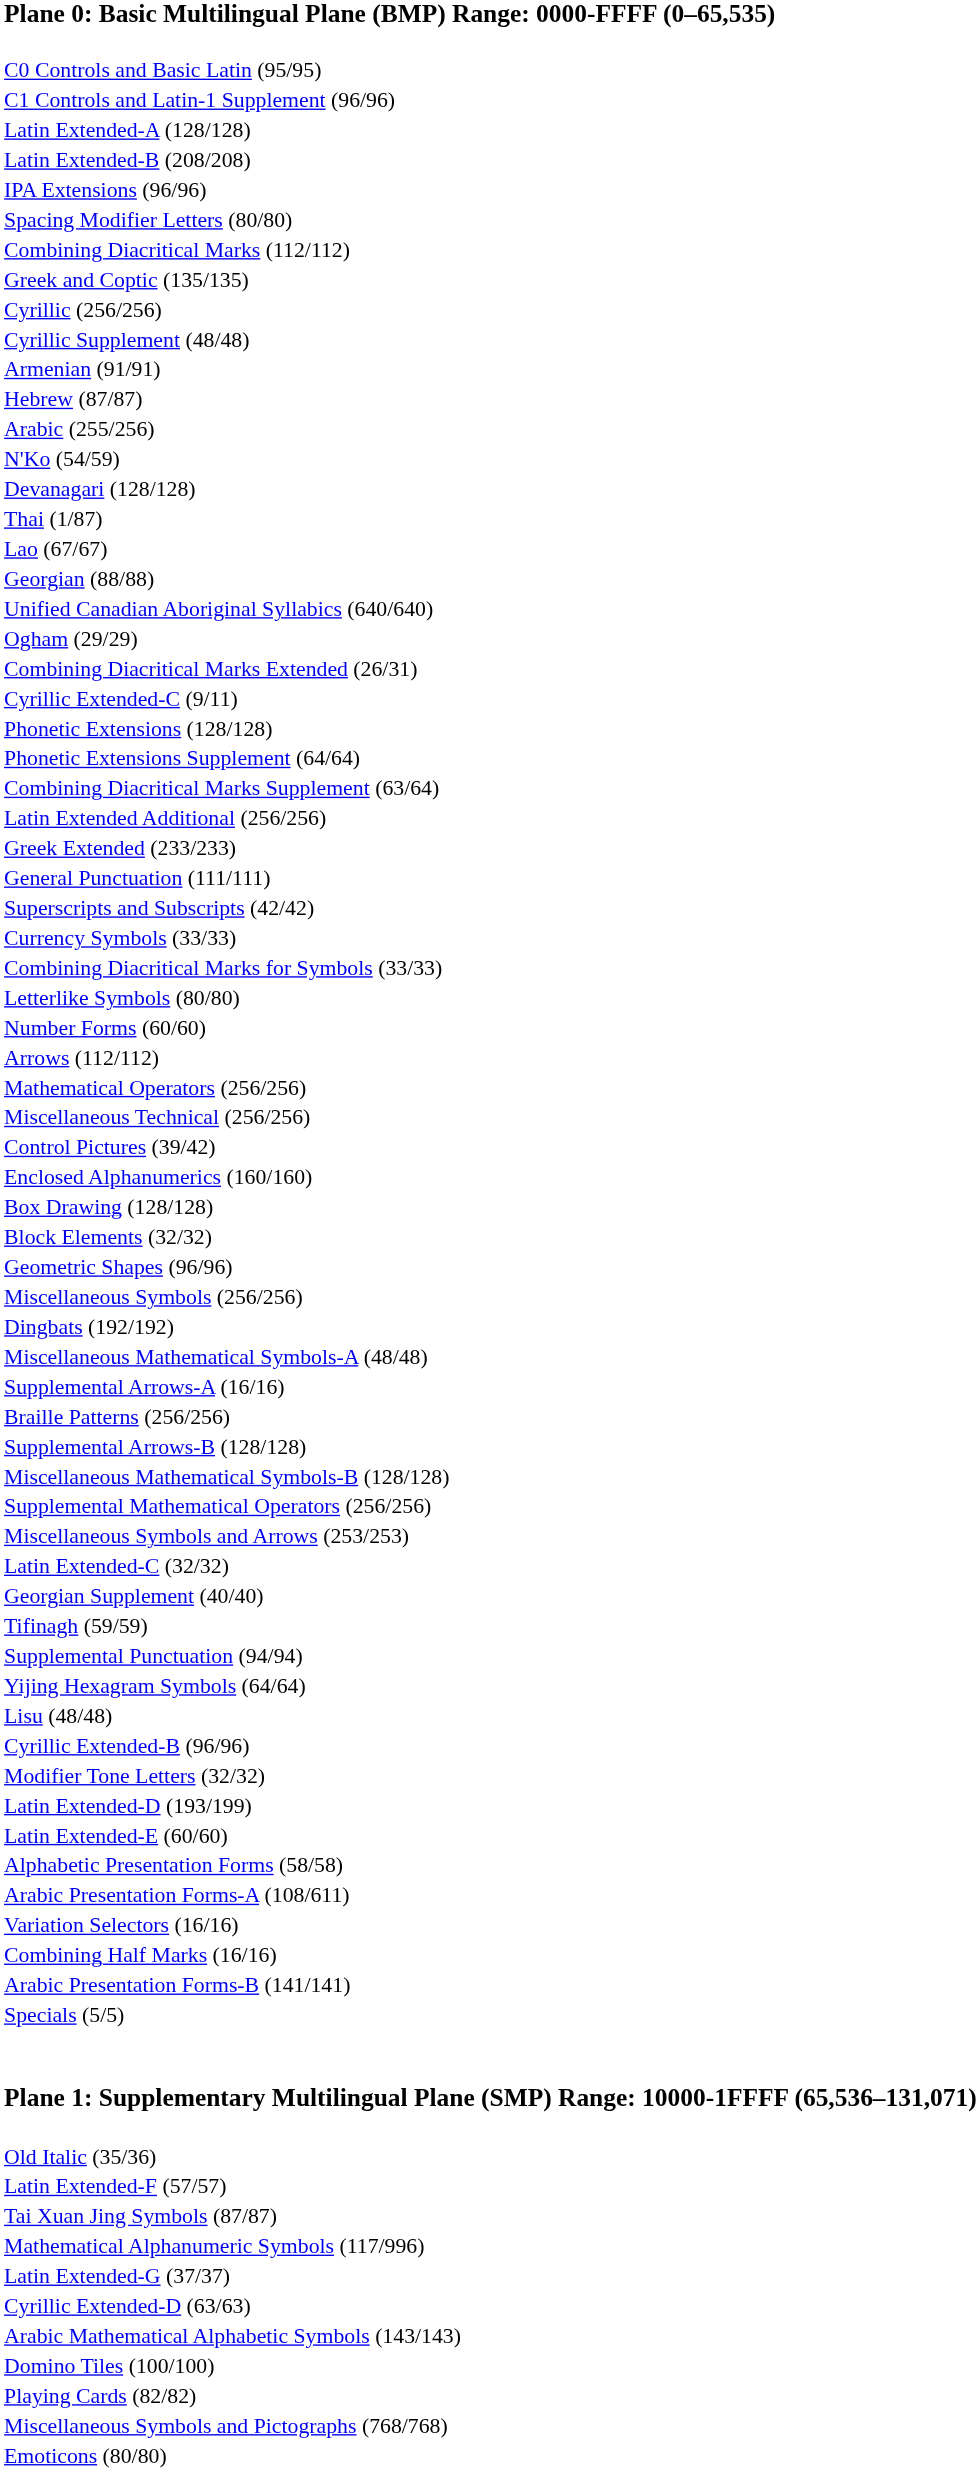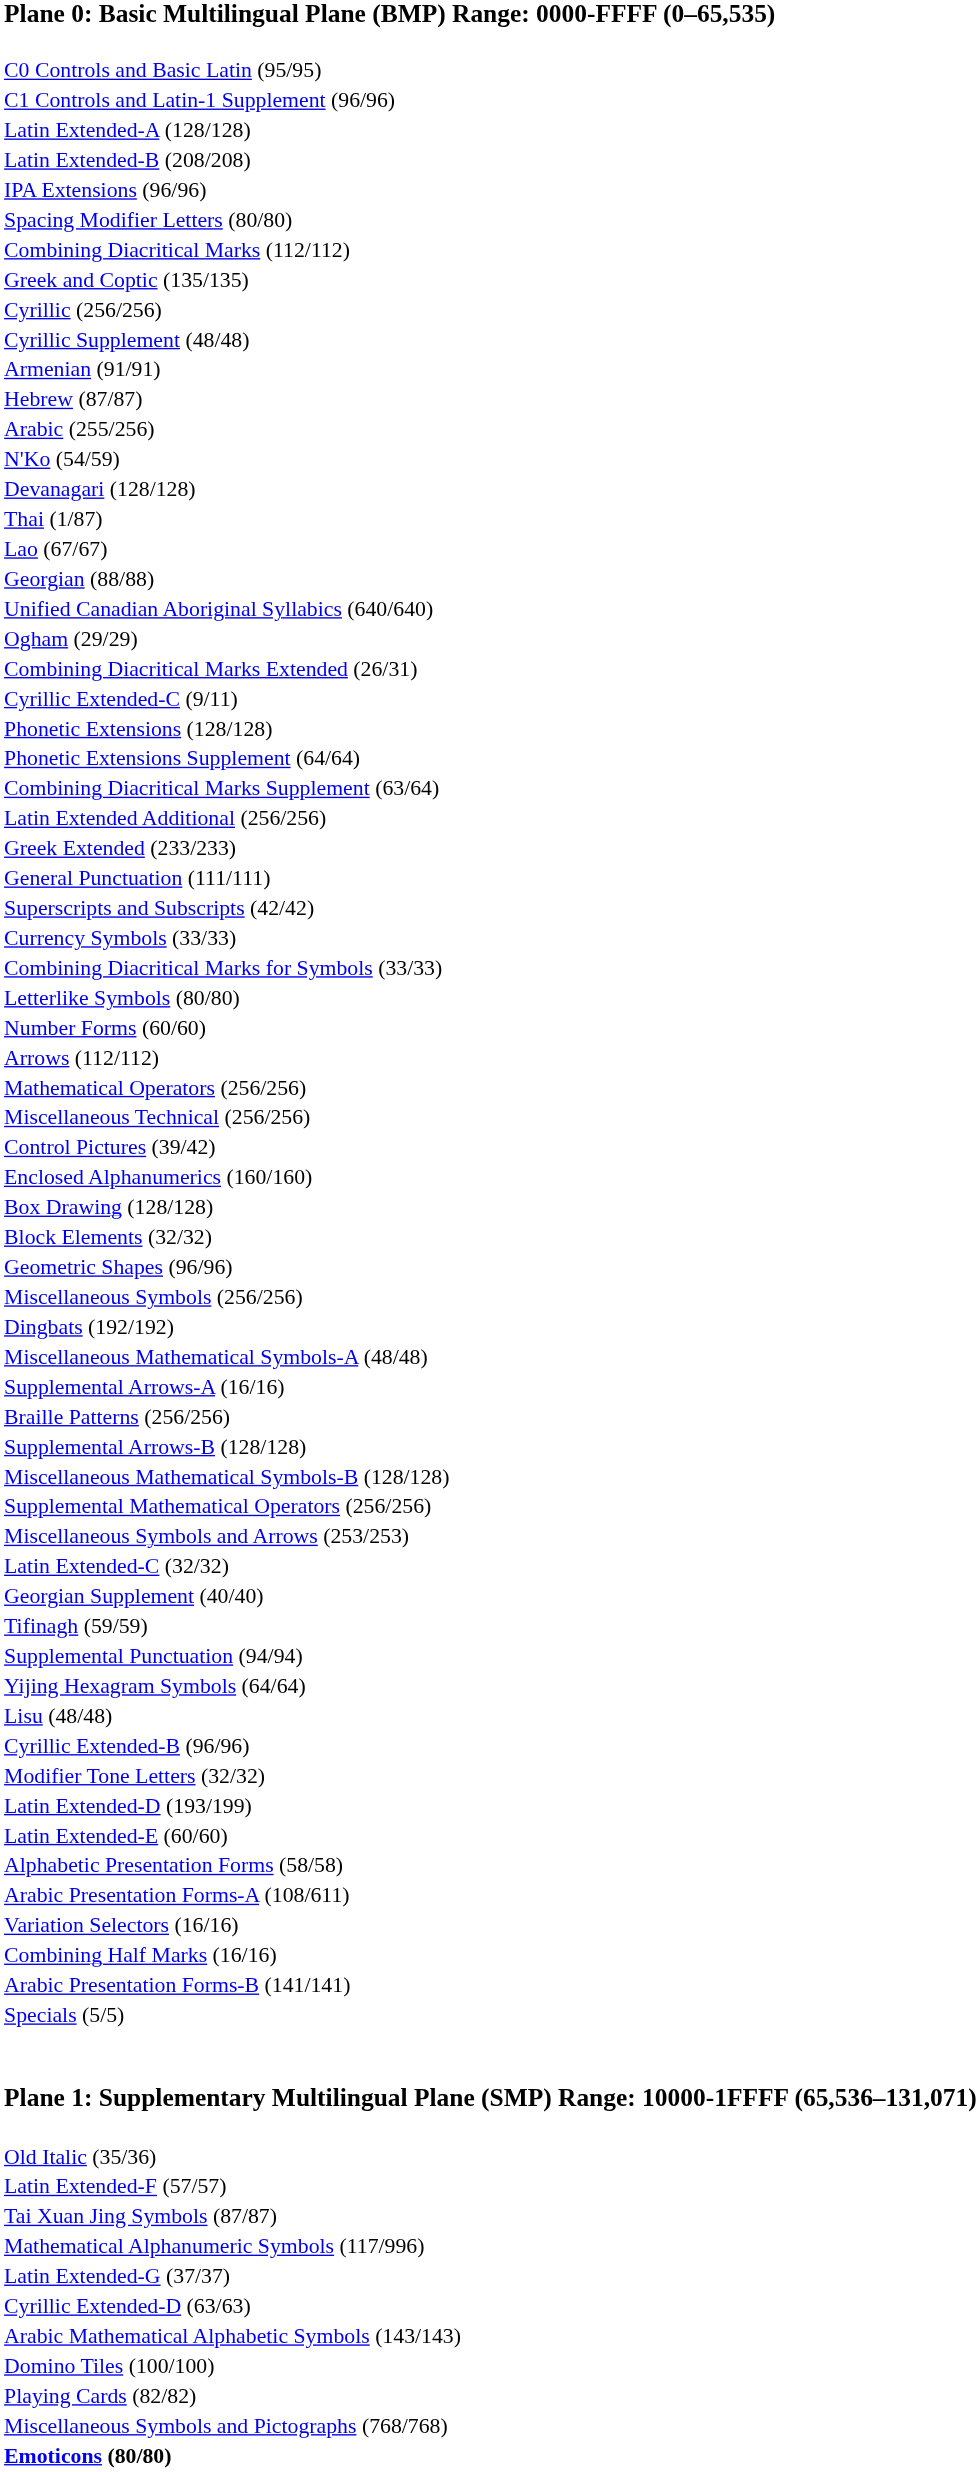(85, 2455) normal -> (88, 2455) bold
